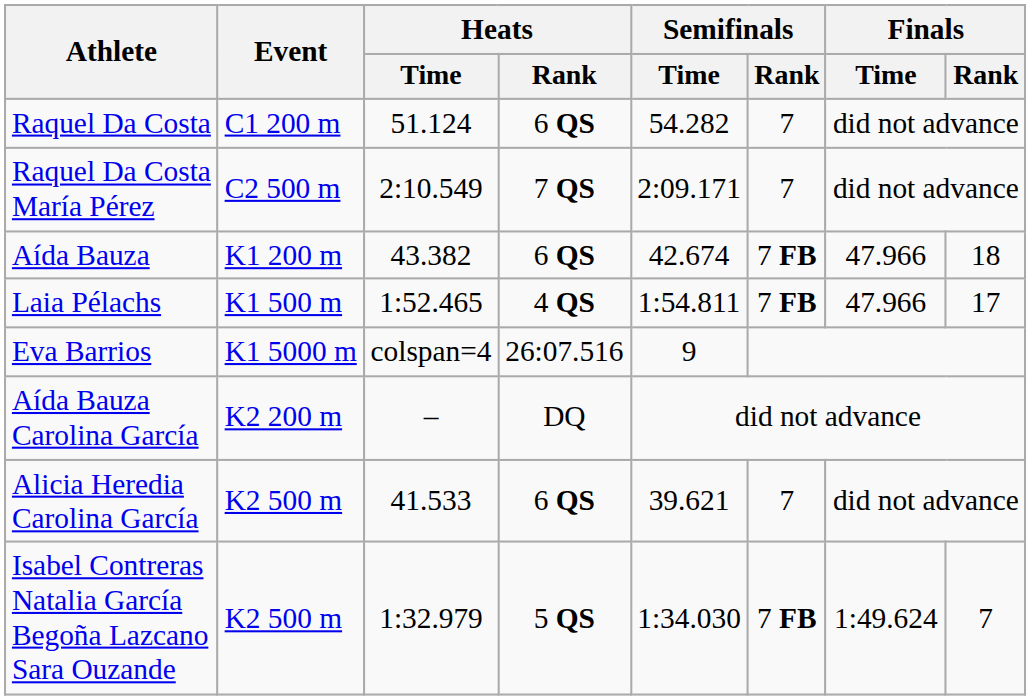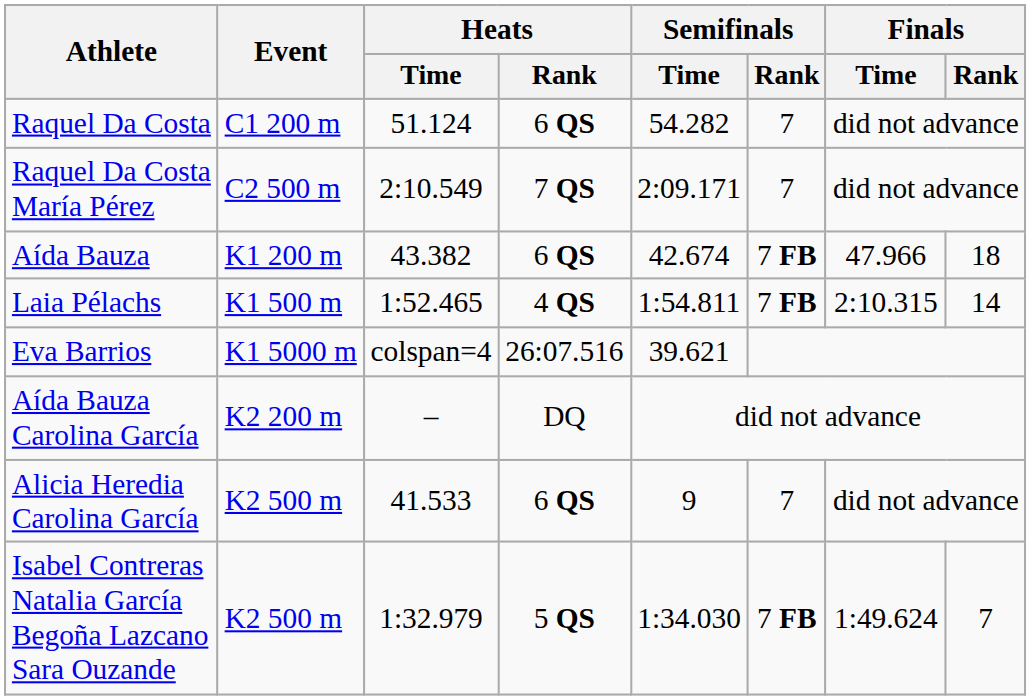(886, 303) 47.966 -> (886, 303) 2:10.315
(986, 303) 17 -> (986, 303) 14
(689, 351) 9 -> (689, 351) 39.621
(689, 500) 39.621 -> (689, 500) 9
